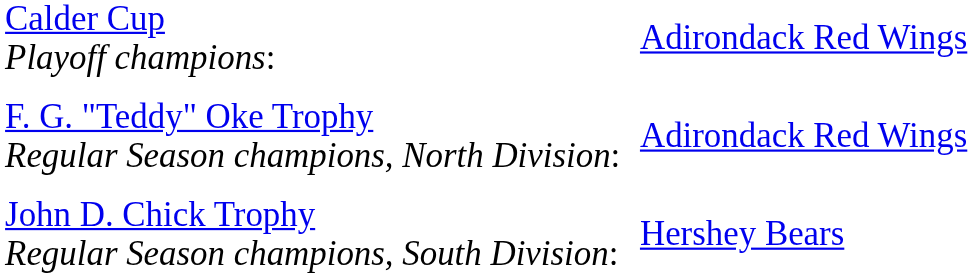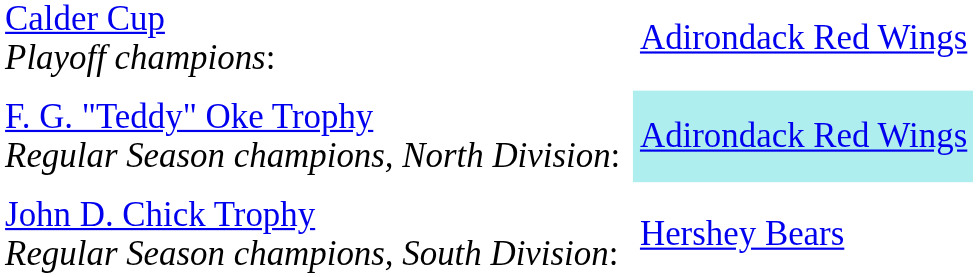(804, 135) no background -> (804, 135) paleturquoise background
